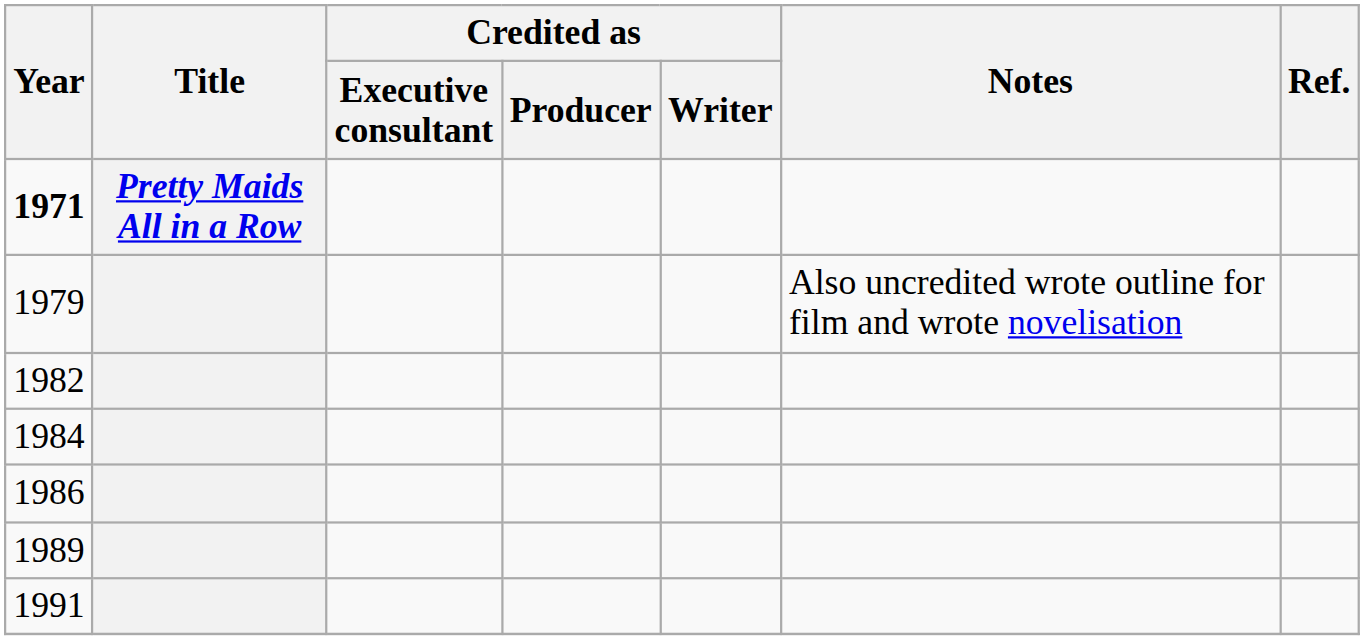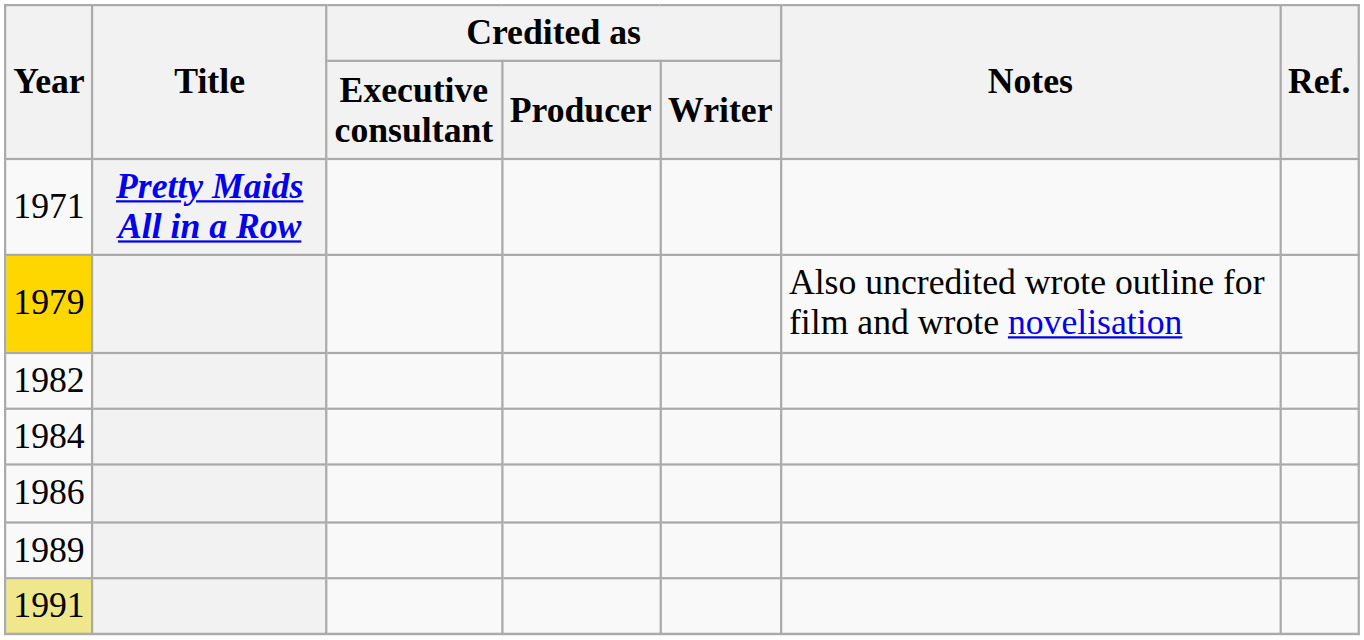(49, 206) bold -> (49, 206) normal
(49, 302) no background -> (49, 302) gold background
(49, 605) no background -> (49, 605) khaki background
